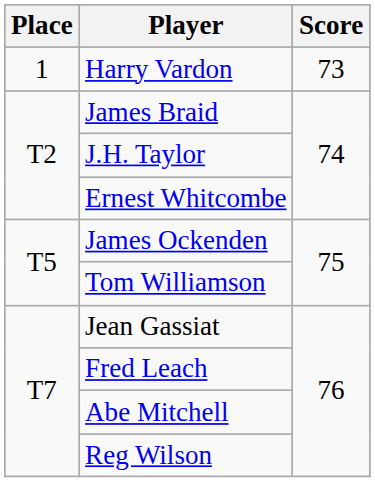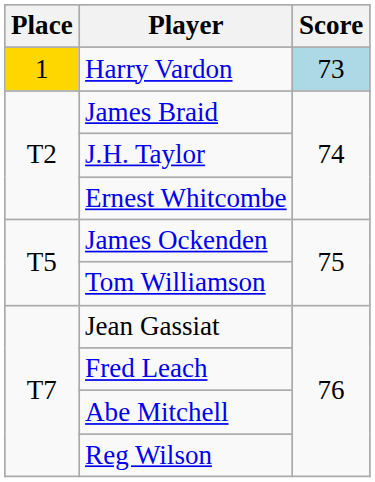(42, 68) no background -> (42, 68) gold background
(331, 68) no background -> (331, 68) lightblue background
